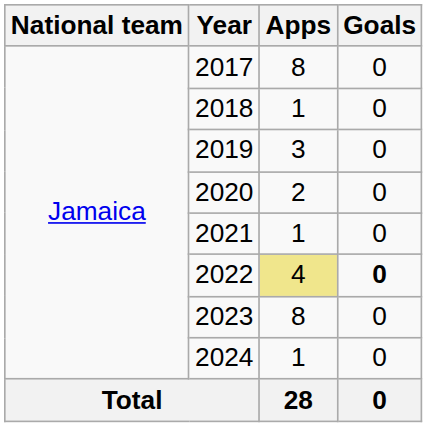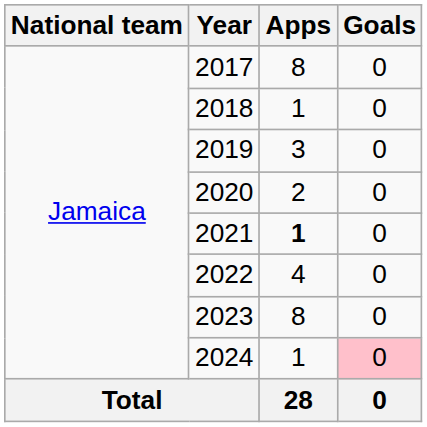(298, 233) normal -> (298, 233) bold
(298, 274) khaki background -> (298, 274) no background
(380, 274) bold -> (380, 274) normal
(380, 358) no background -> (380, 358) pink background
